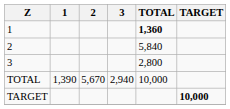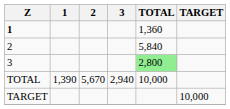(10, 29) normal -> (10, 29) bold
(150, 29) bold -> (150, 29) normal
(150, 63) no background -> (150, 63) lightgreen background
(194, 96) bold -> (194, 96) normal
